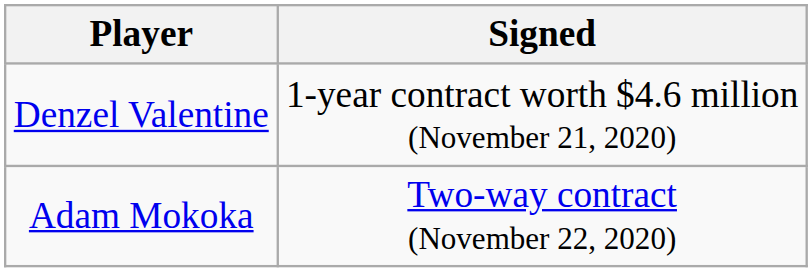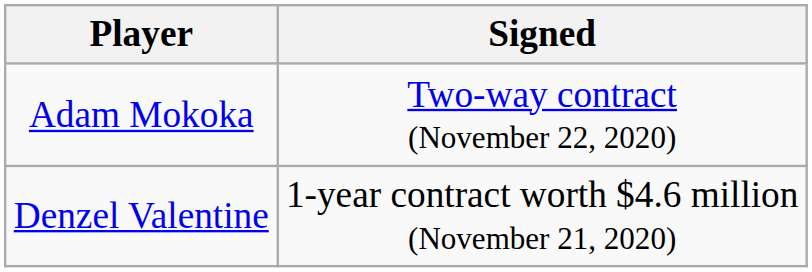rows swapped: (141, 114) <-> (141, 215)
